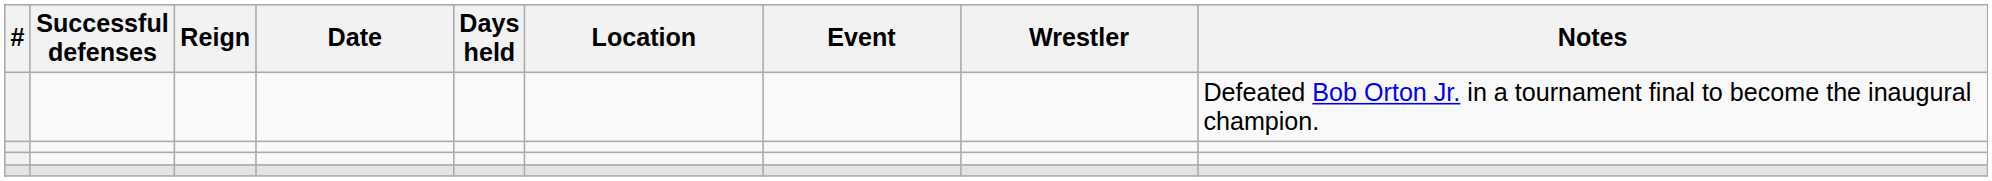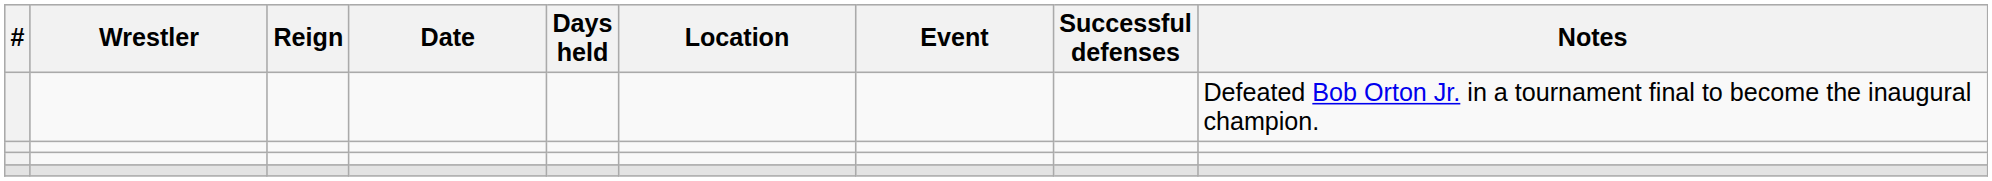columns swapped: (1079, 38) <-> (102, 38)
